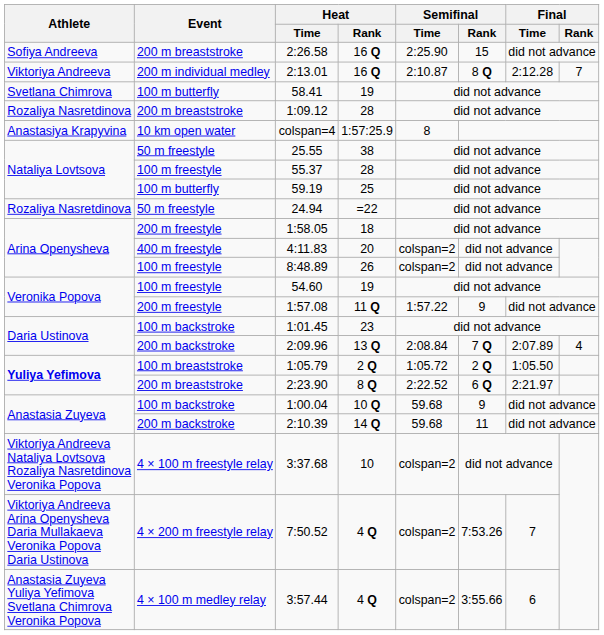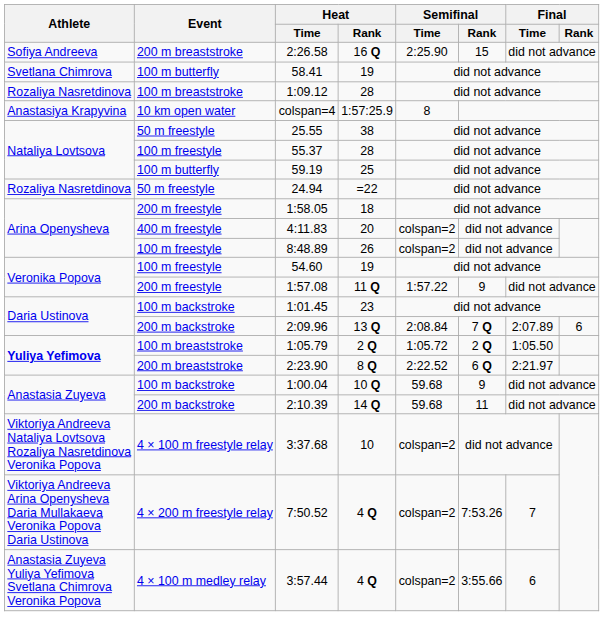- row: (307, 72)
(190, 111) 200 m breaststroke -> (190, 92) 100 m breaststroke
(579, 346) 4 -> (579, 327) 6
